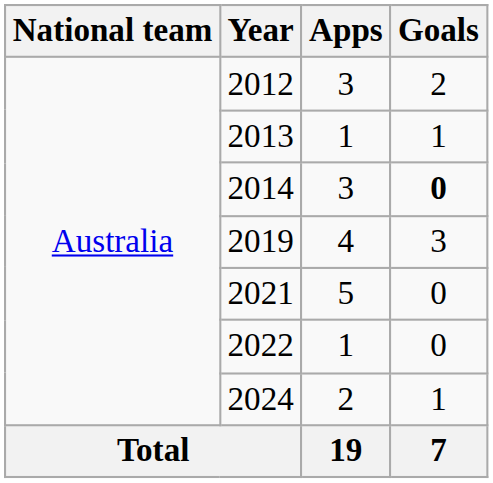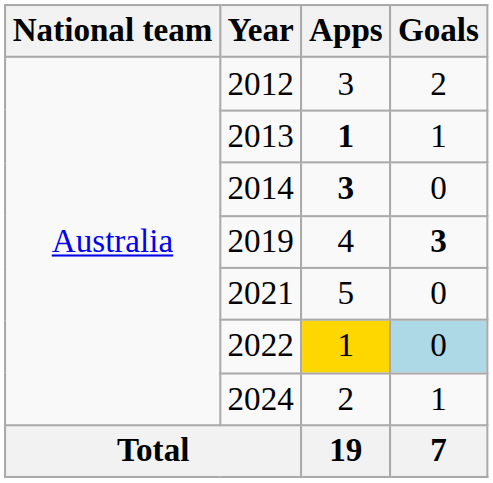(346, 135) normal -> (346, 135) bold
(346, 188) normal -> (346, 188) bold
(438, 188) bold -> (438, 188) normal
(438, 240) normal -> (438, 240) bold
(346, 345) no background -> (346, 345) gold background
(438, 345) no background -> (438, 345) lightblue background
